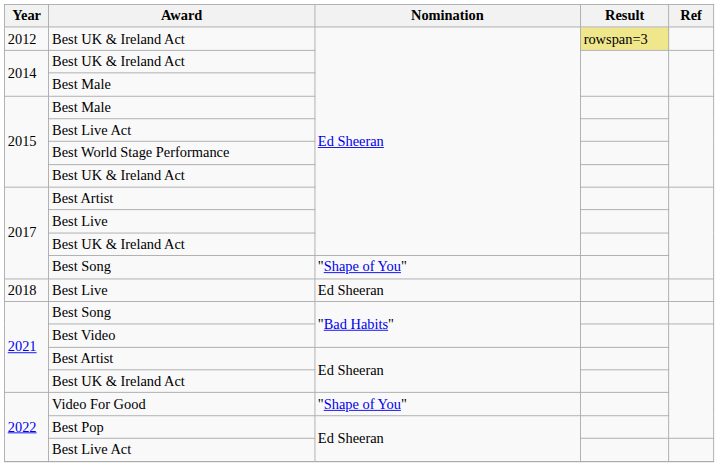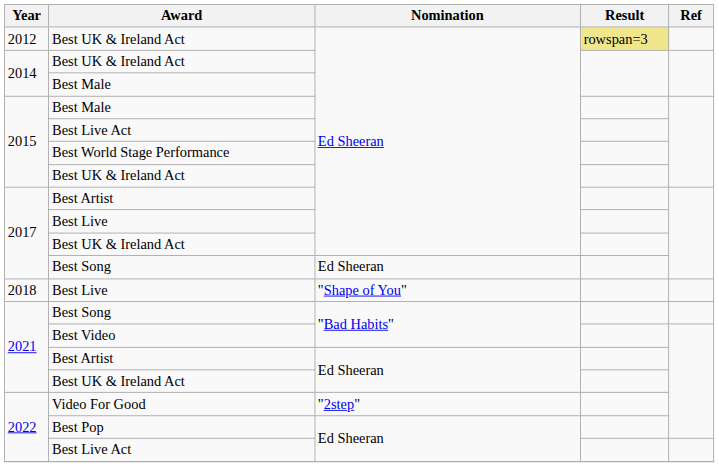(362, 267) "Shape of You" -> (351, 267) Ed Sheeran
(351, 289) Ed Sheeran -> (362, 289) "Shape of You"
(362, 404) "Shape of You" -> (339, 404) "2step"
